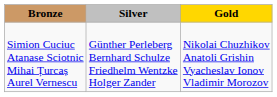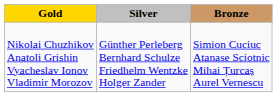columns swapped: (226, 13) <-> (45, 13)
